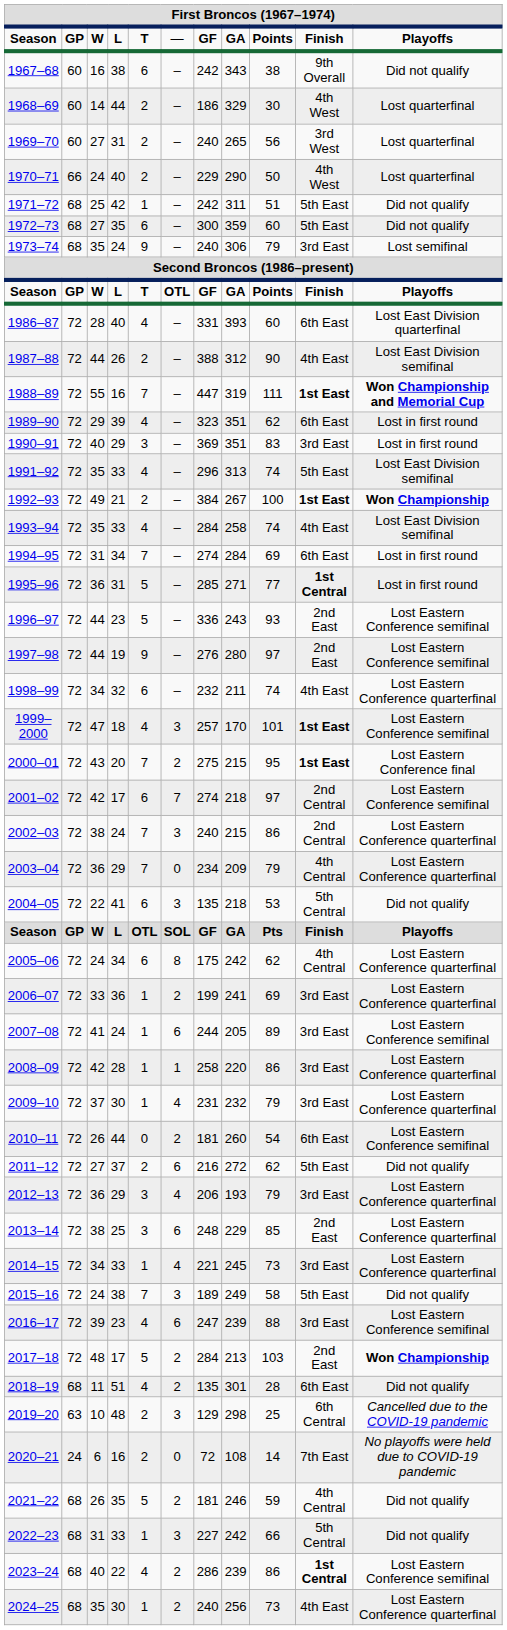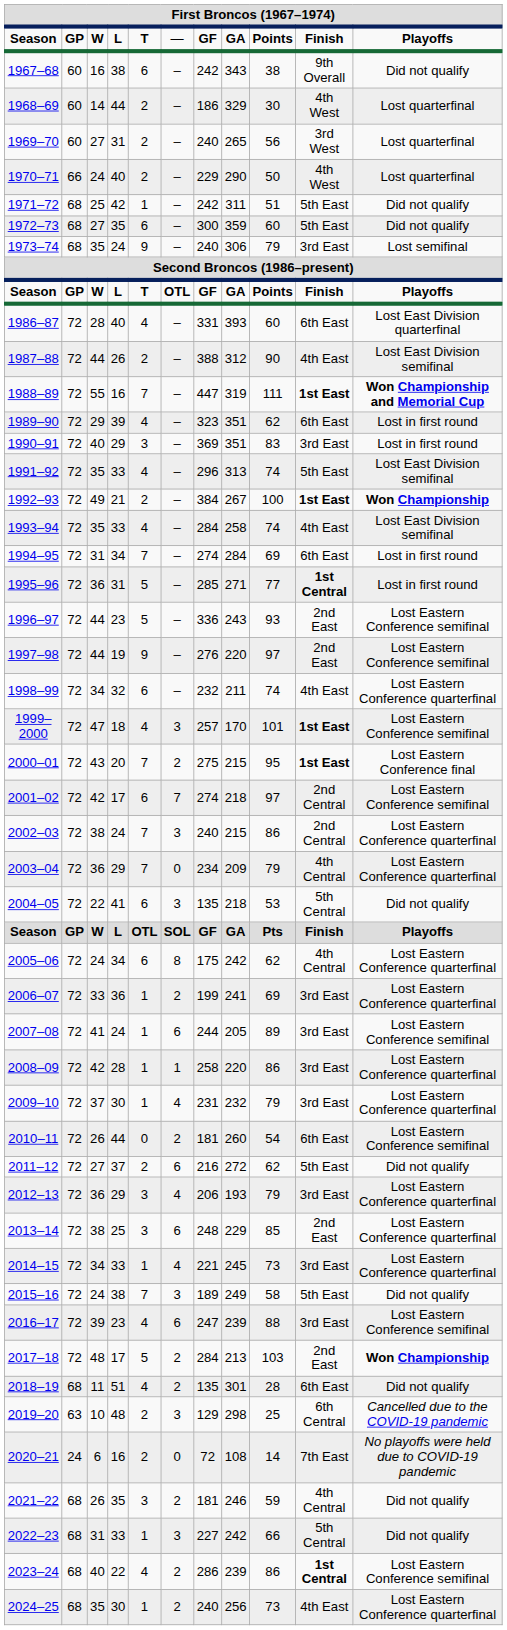(236, 655) 280 -> (236, 655) 220
(145, 1500) 5 -> (145, 1500) 3
